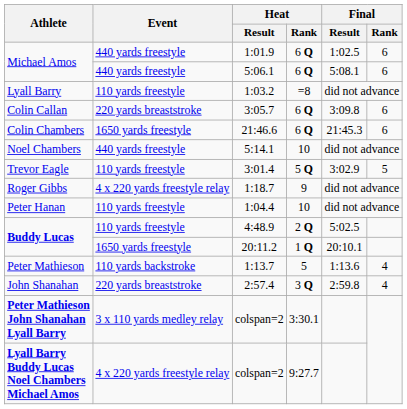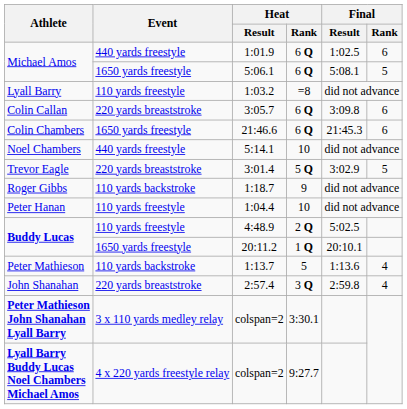(140, 72) 440 yards freestyle -> (143, 72) 1650 yards freestyle
(385, 72) 6 -> (385, 72) 5
(140, 169) 110 yards freestyle -> (148, 169) 220 yards breaststroke
(162, 188) 4 x 220 yards freestyle relay -> (145, 188) 110 yards backstroke
